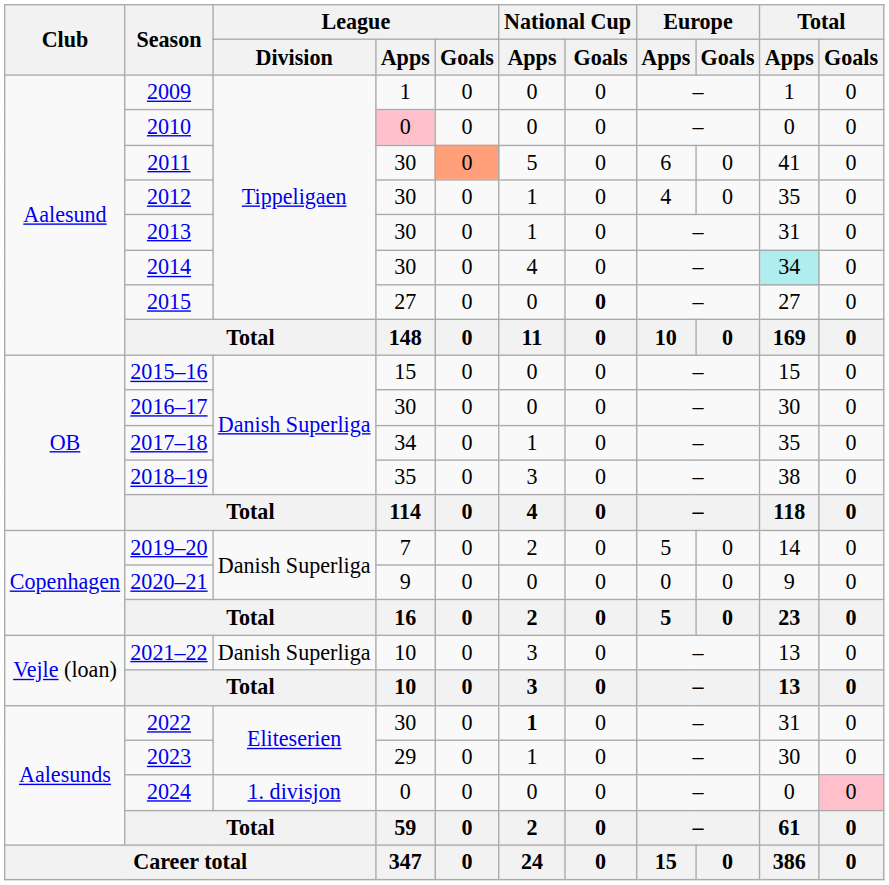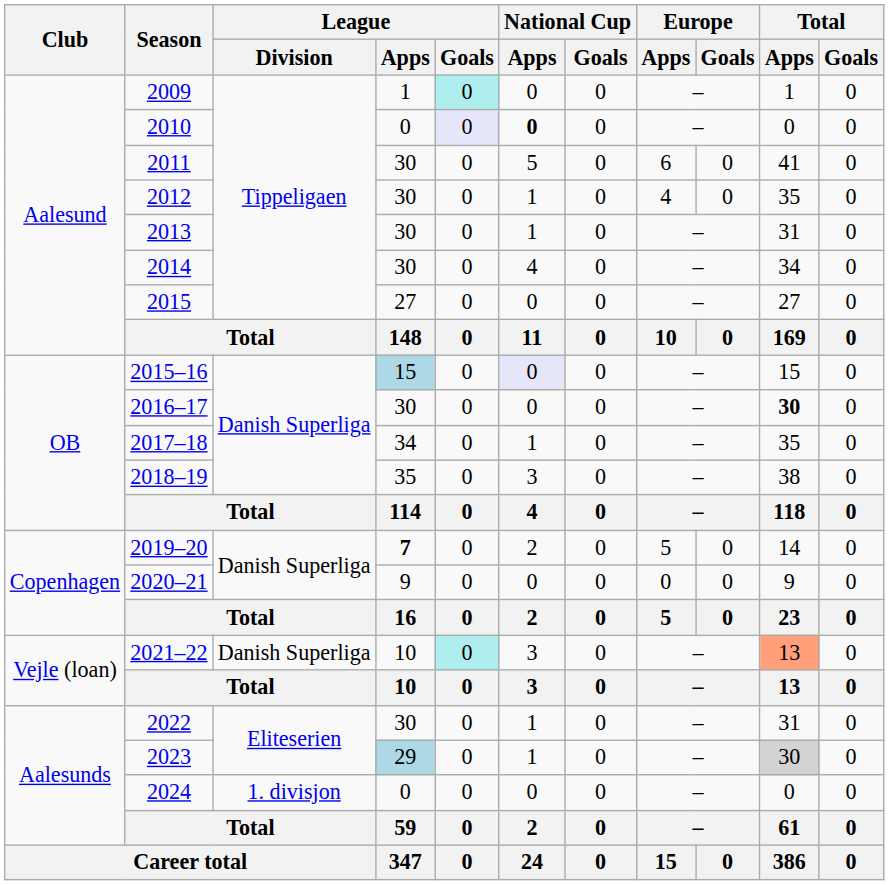(467, 92) no background -> (467, 92) paleturquoise background
(405, 127) pink background -> (405, 127) no background
(467, 127) no background -> (467, 127) lavender background
(532, 127) normal -> (532, 127) bold
(467, 162) lightsalmon background -> (467, 162) no background
(789, 267) paleturquoise background -> (789, 267) no background
(601, 302) bold -> (601, 302) normal
(405, 372) no background -> (405, 372) lightblue background
(532, 372) no background -> (532, 372) lavender background
(789, 407) normal -> (789, 407) bold
(405, 547) normal -> (405, 547) bold
(467, 652) no background -> (467, 652) paleturquoise background
(789, 652) no background -> (789, 652) lightsalmon background
(532, 722) bold -> (532, 722) normal
(405, 757) no background -> (405, 757) lightblue background
(789, 757) no background -> (789, 757) lightgrey background
(851, 792) pink background -> (851, 792) no background
